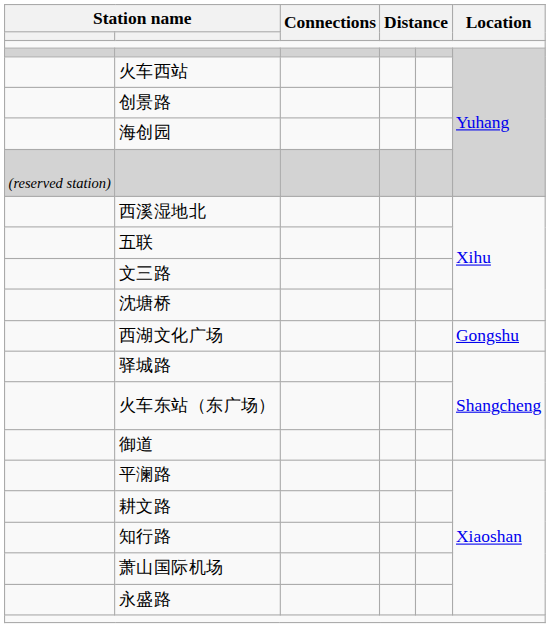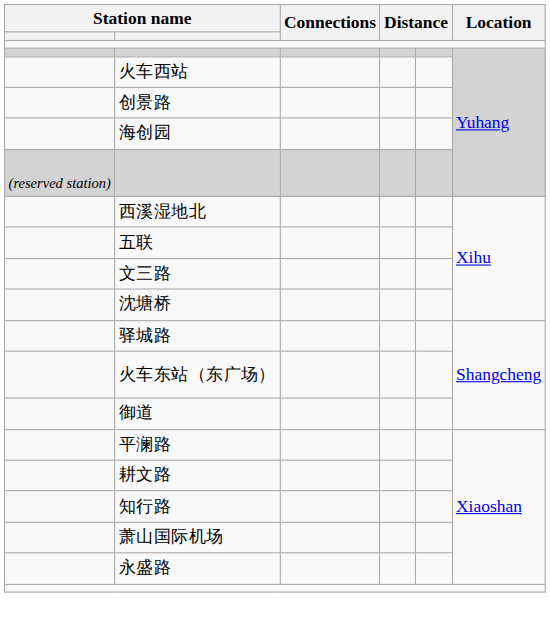- row: (60, 336)
